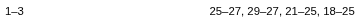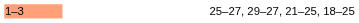(14, 11) no background -> (14, 11) lightsalmon background
